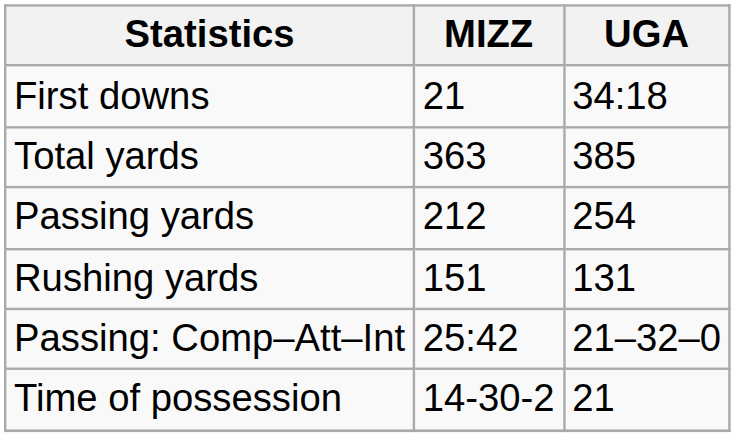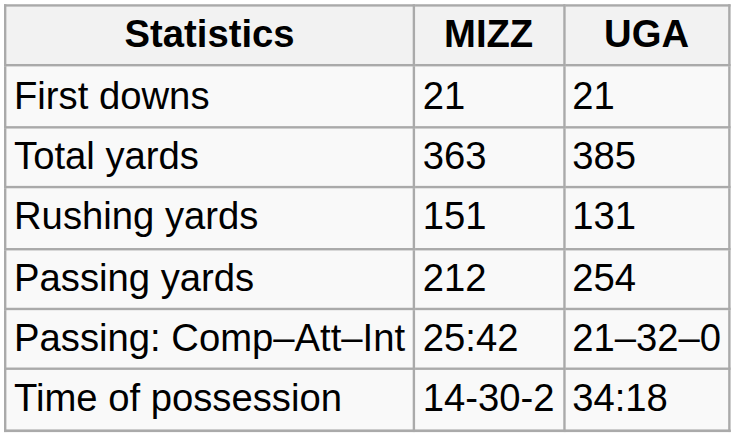(620, 95) 34:18 -> (593, 95) 21
rows swapped: (136, 277) <-> (134, 217)
(593, 398) 21 -> (620, 398) 34:18
